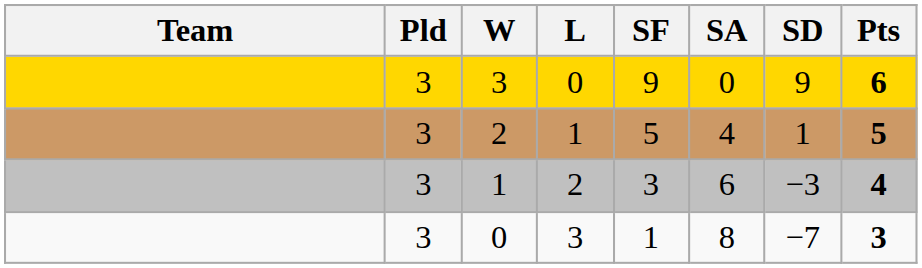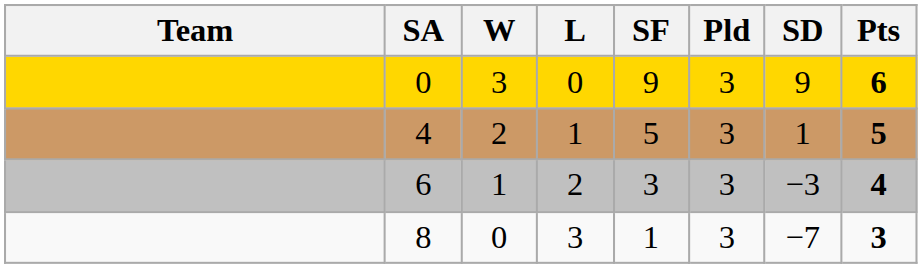columns swapped: (423, 30) <-> (727, 30)
